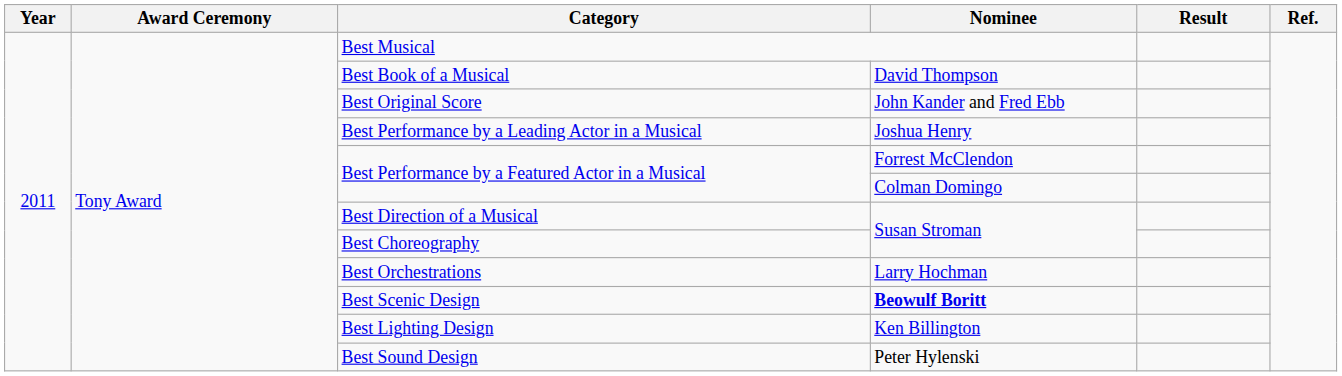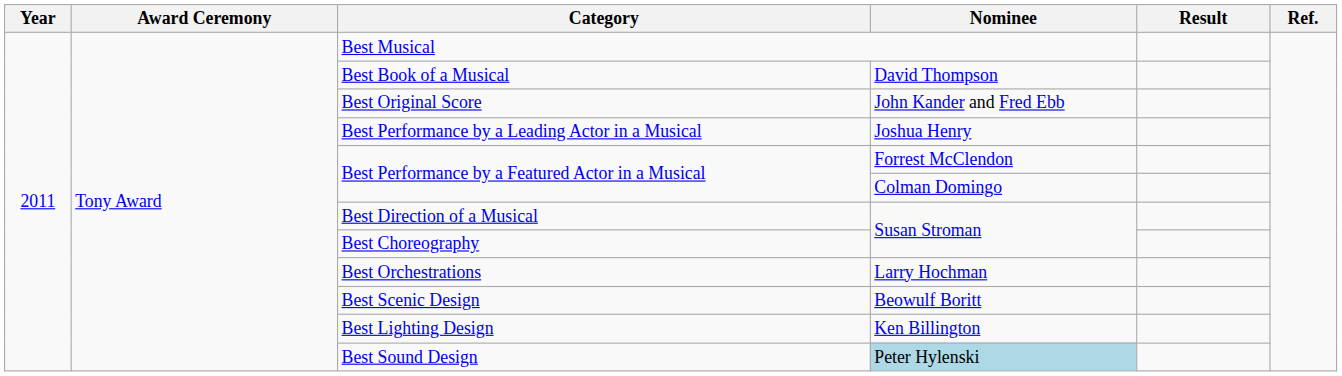(930, 300) bold -> (928, 300) normal
(927, 356) no background -> (927, 356) lightblue background
